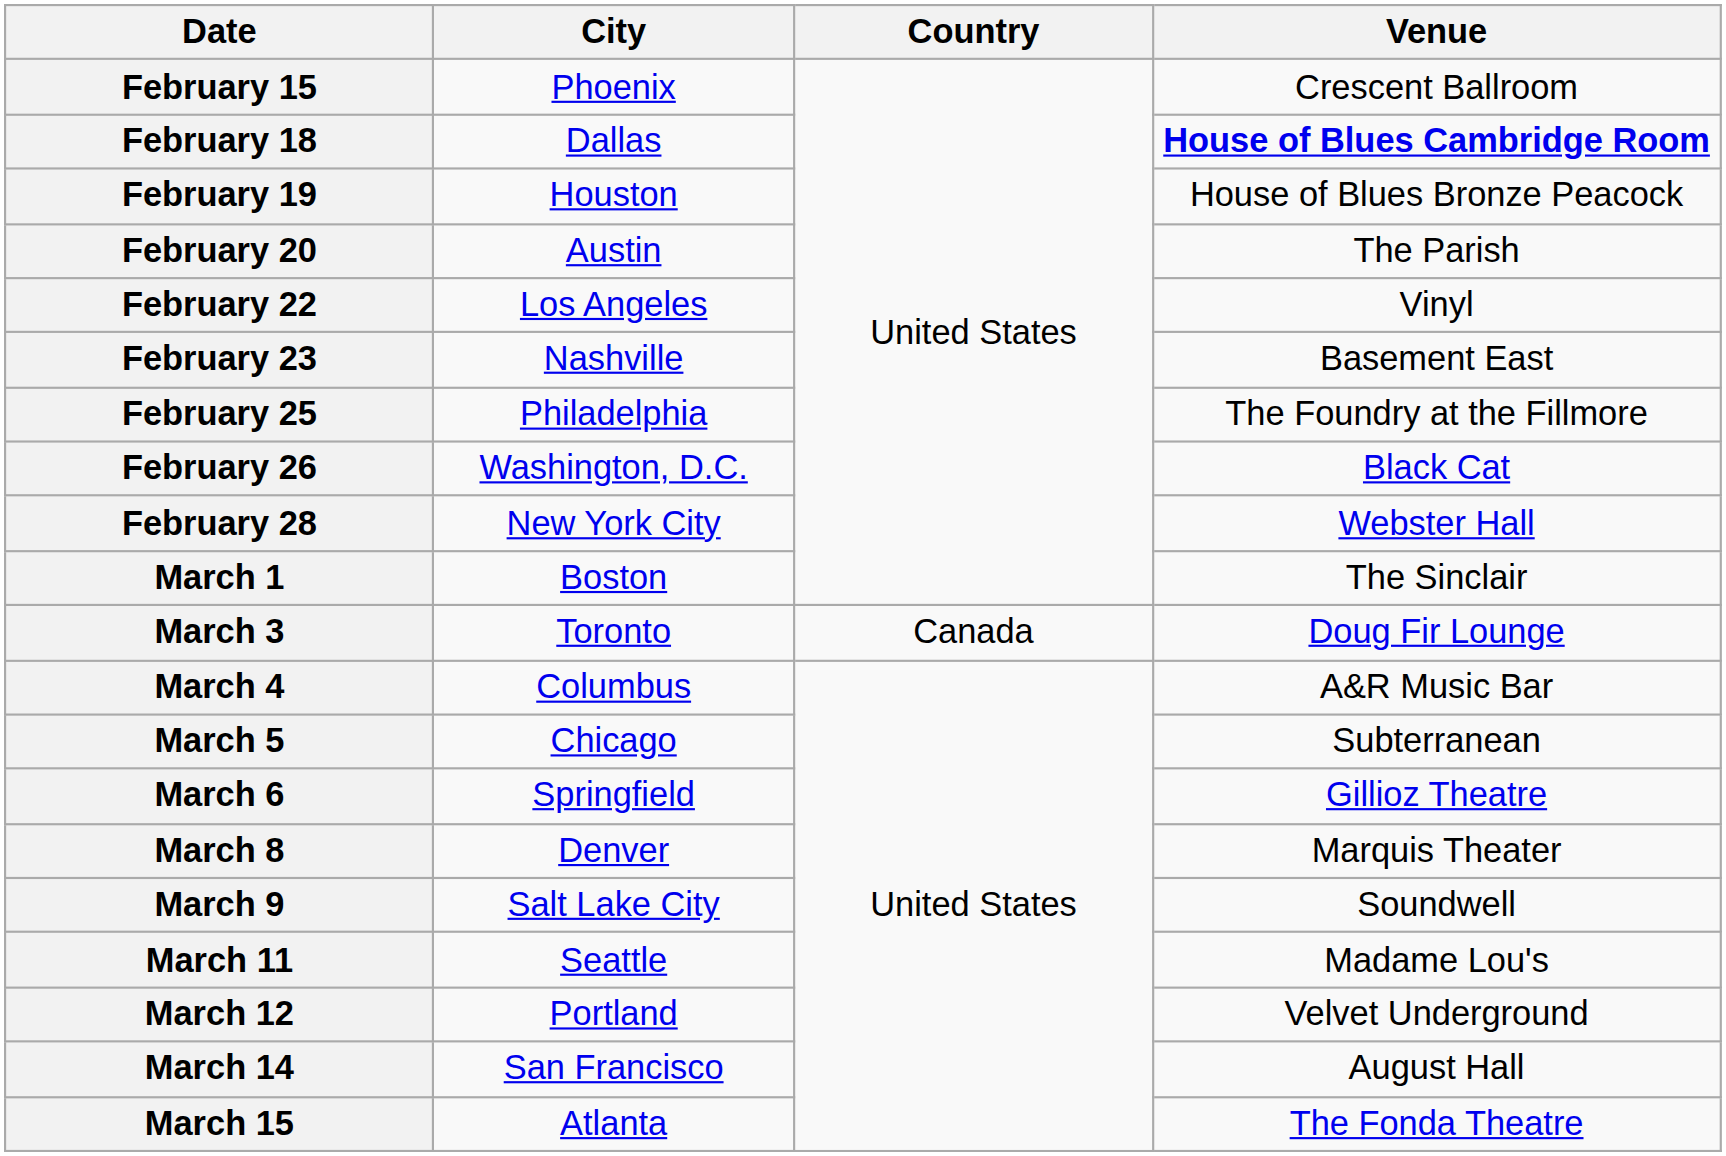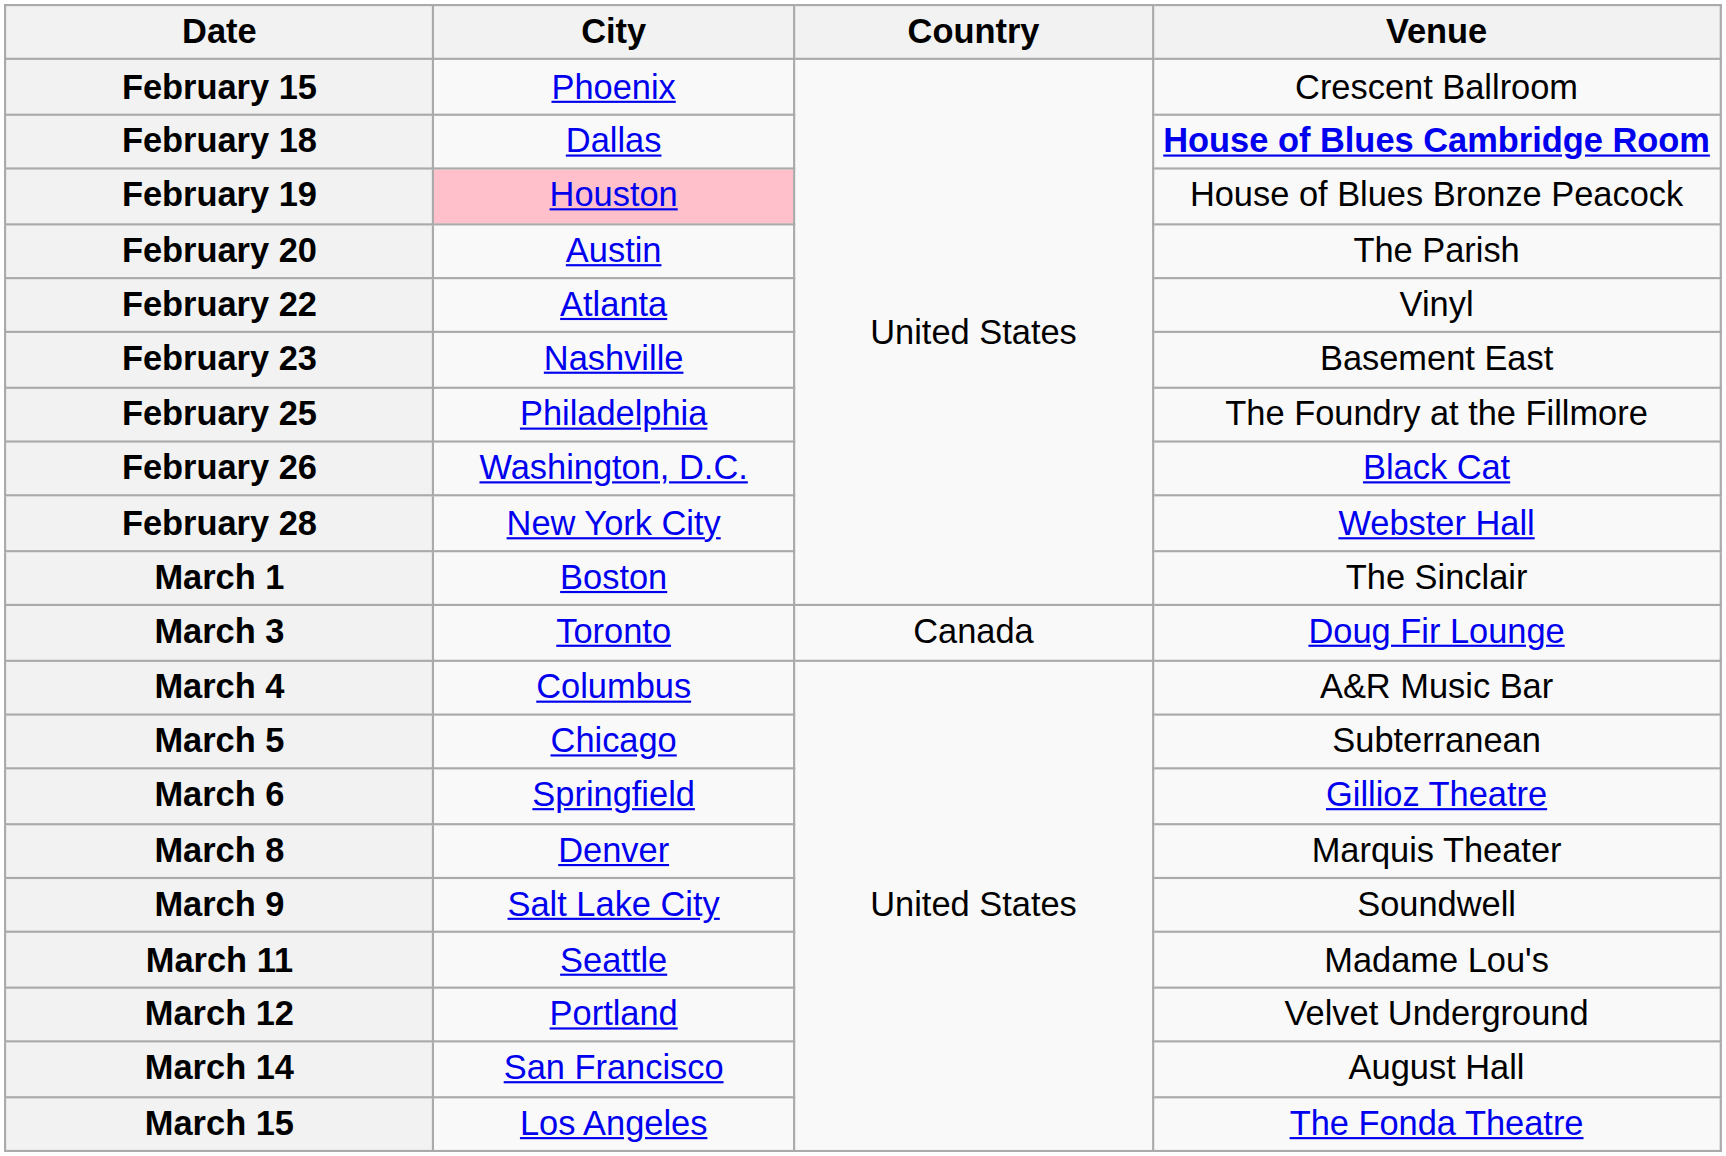(614, 195) no background -> (614, 195) pink background
(614, 304) Los Angeles -> (614, 304) Atlanta
(614, 1122) Atlanta -> (614, 1122) Los Angeles
